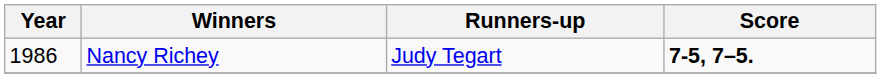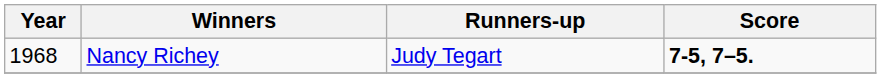(33, 55) 1986 -> (33, 55) 1968
